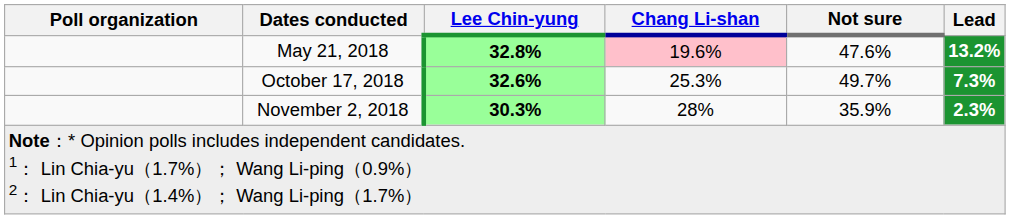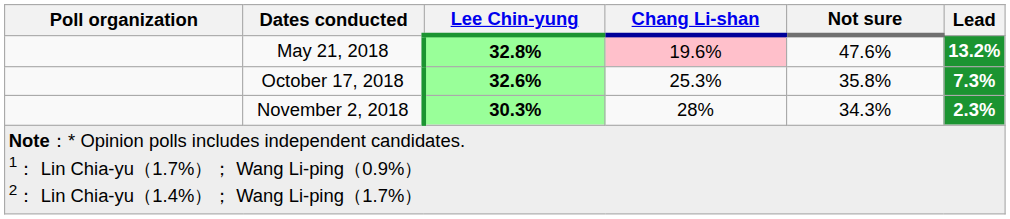(865, 80) 49.7% -> (865, 80) 35.8%
(865, 110) 35.9% -> (865, 110) 34.3%
